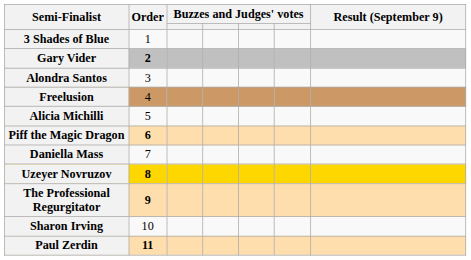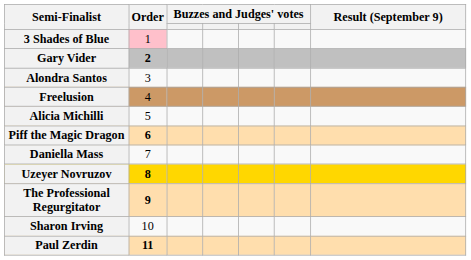(148, 39) no background -> (148, 39) pink background
